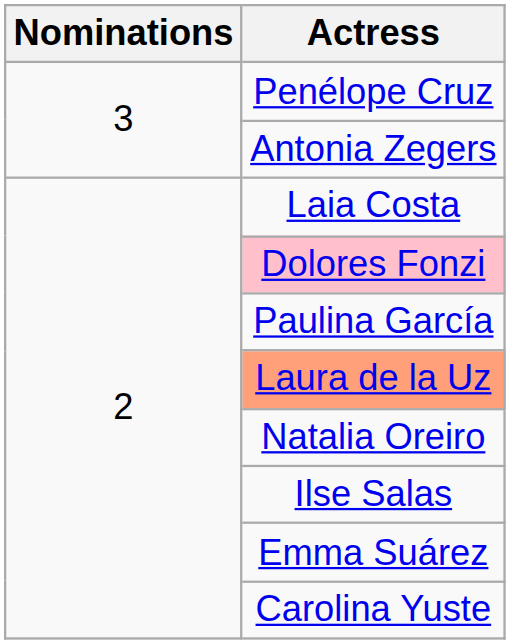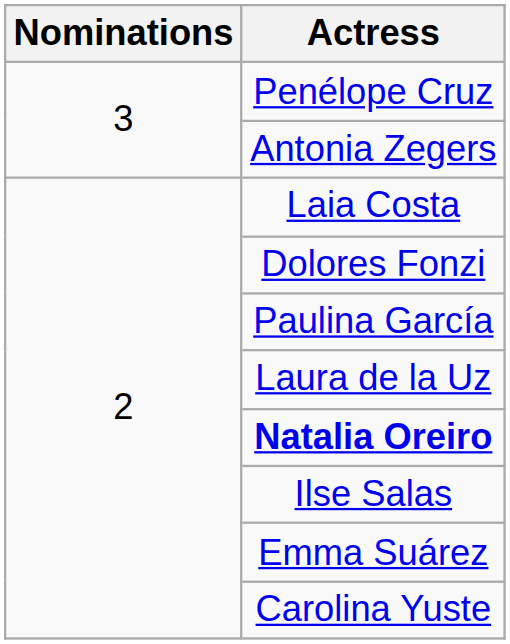(373, 263) pink background -> (373, 263) no background
(373, 378) lightsalmon background -> (373, 378) no background
(373, 436) normal -> (373, 436) bold
